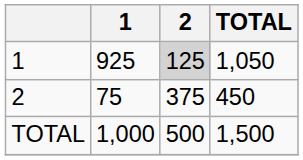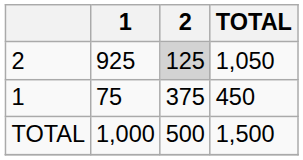(18, 60) 1 -> (18, 60) 2
(18, 97) 2 -> (18, 97) 1
